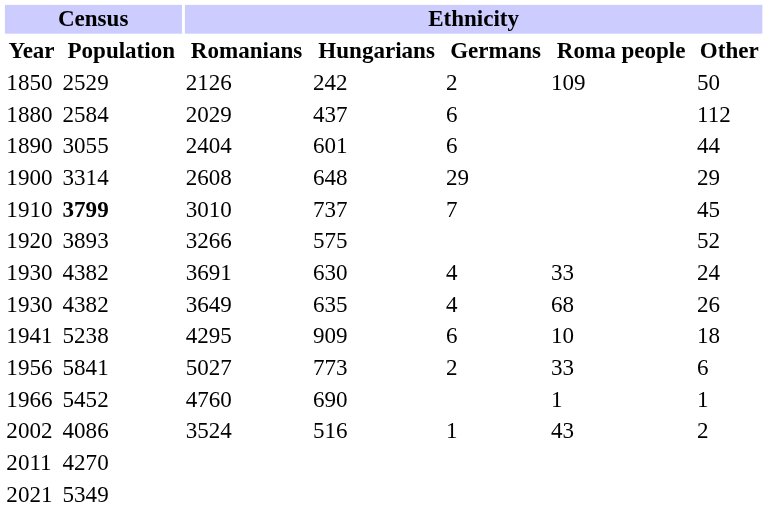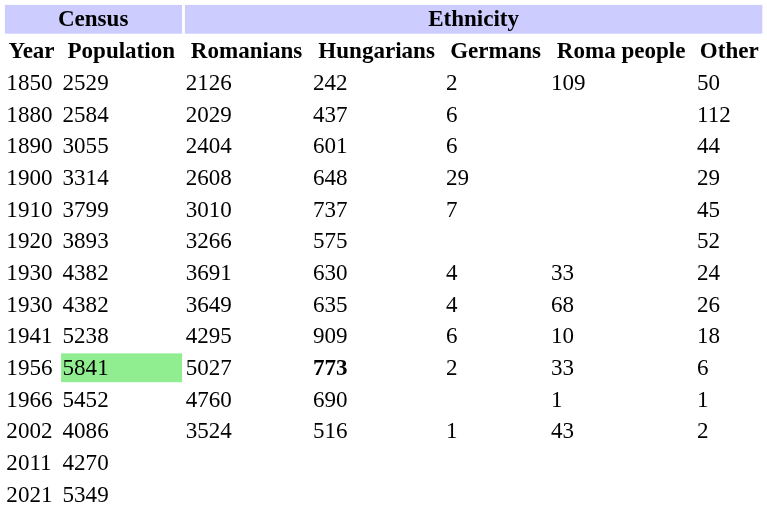(86, 209) bold -> (86, 209) normal
(86, 367) no background -> (86, 367) lightgreen background
(330, 367) normal -> (330, 367) bold
